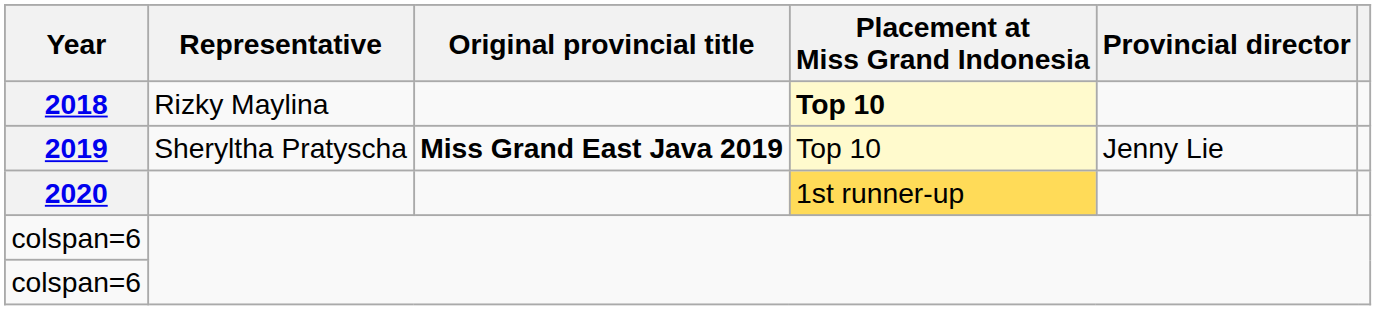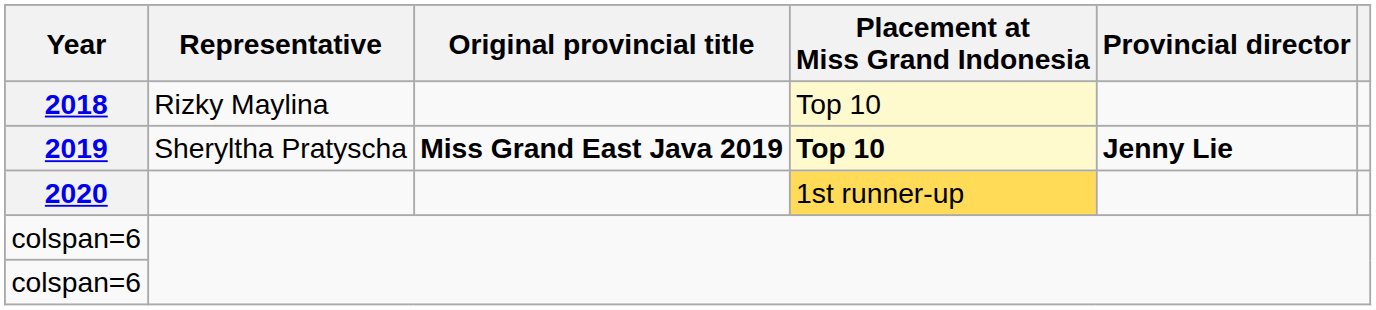(841, 104) bold -> (838, 104) normal
(838, 149) normal -> (841, 149) bold
(1163, 149) normal -> (1168, 149) bold
